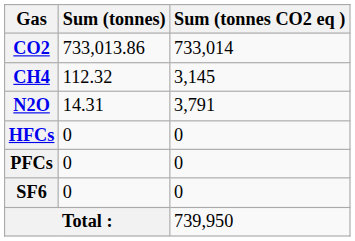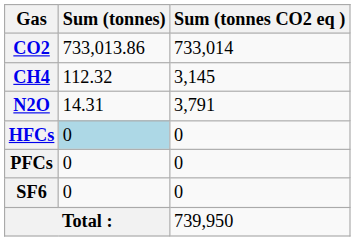(67, 134) no background -> (67, 134) lightblue background
